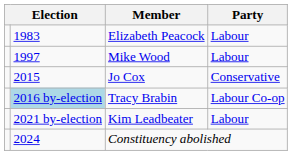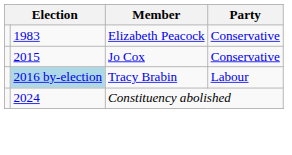(230, 35) Labour -> (245, 35) Conservative
- row: (139, 56)
(248, 98) Labour Co-op -> (230, 77) Labour
- row: (150, 118)
